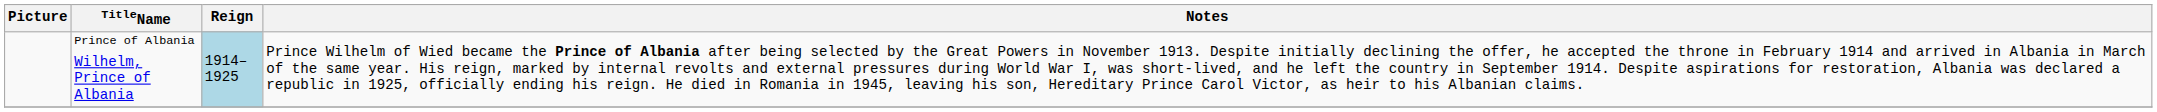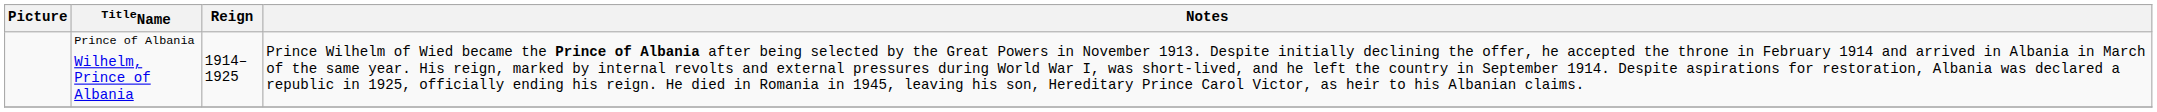(226, 69) lightblue background -> (226, 69) no background
